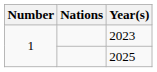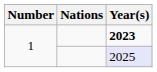(122, 35) normal -> (122, 35) bold
(122, 56) no background -> (122, 56) lavender background
